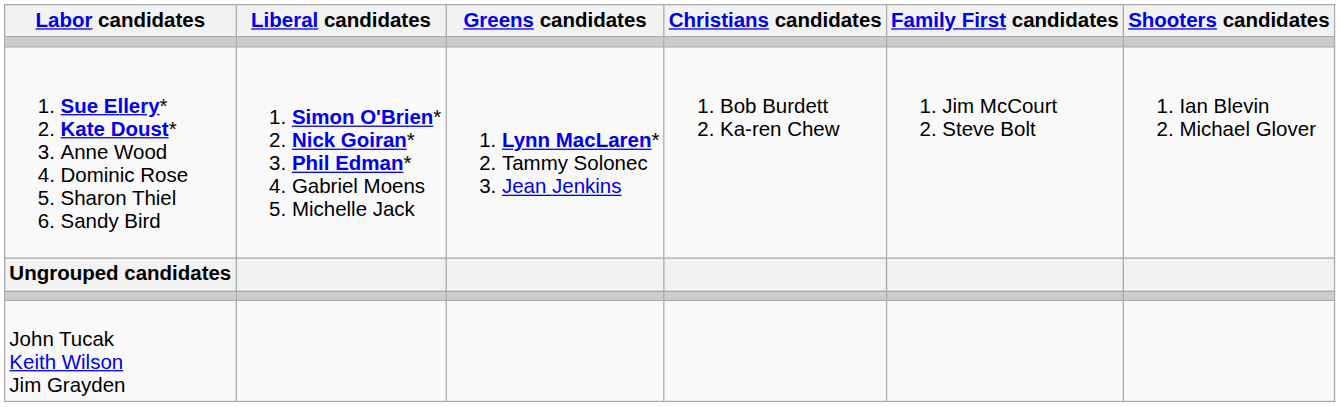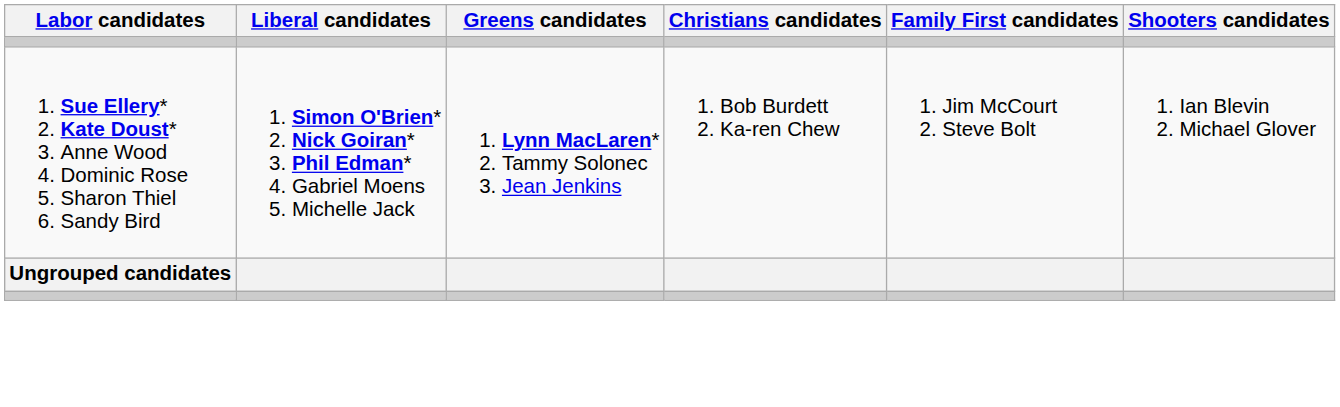- row: (67, 362)
